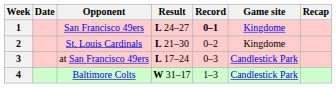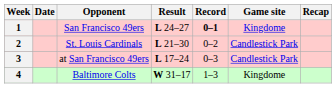(264, 43) Kingdome -> (264, 43) Candlestick Park
(264, 75) Candlestick Park -> (264, 75) Kingdome
